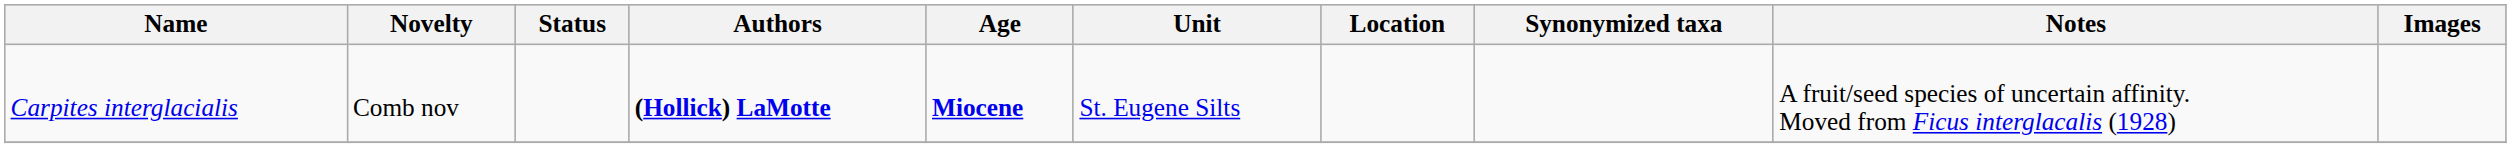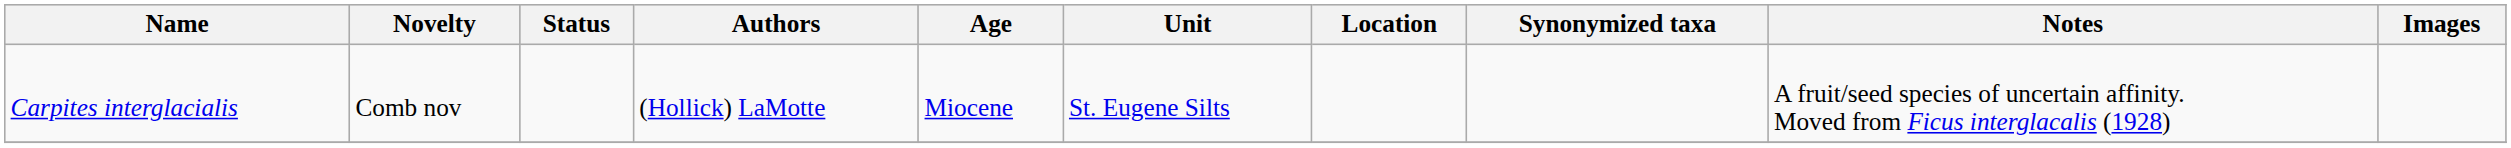(733, 107) bold -> (732, 107) normal
(978, 107) bold -> (969, 107) normal
